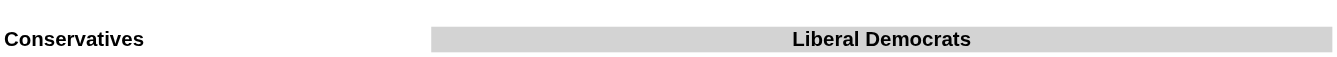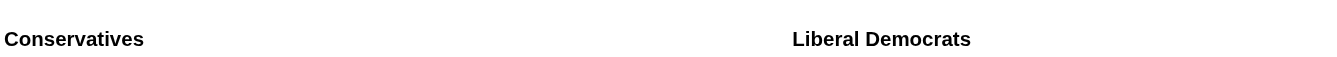(882, 39) lightgrey background -> (882, 39) no background
